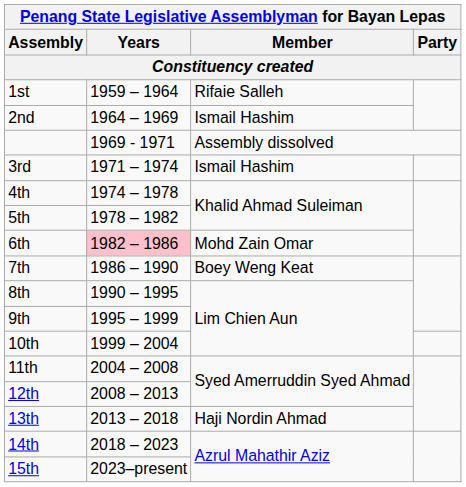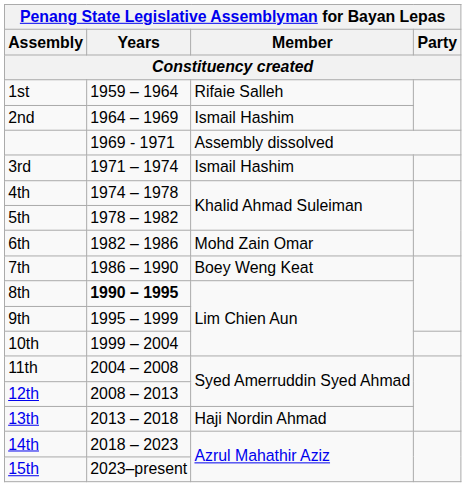(134, 243) pink background -> (134, 243) no background
(134, 293) normal -> (134, 293) bold
